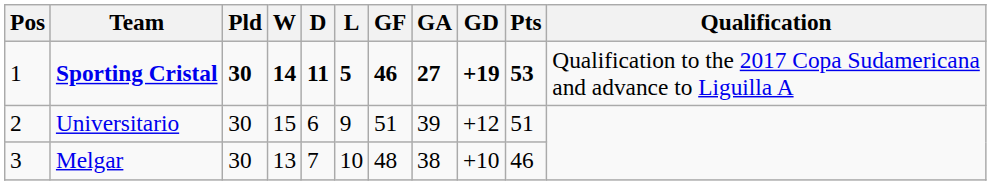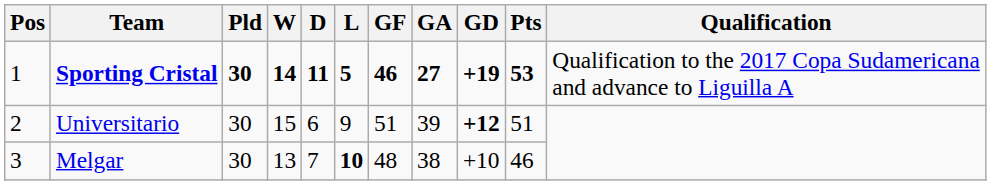(481, 123) normal -> (481, 123) bold
(351, 160) normal -> (351, 160) bold
